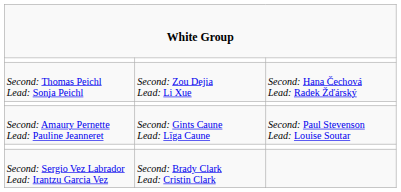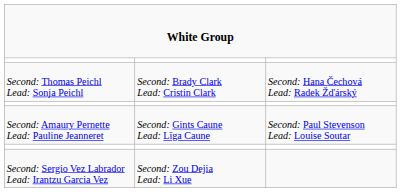(175, 87) Second: Zou Dejia Lead: Li Xue -> (180, 87) Second: Brady Clark Lead: Cristin Clark
(180, 174) Second: Brady Clark Lead: Cristin Clark -> (175, 174) Second: Zou Dejia Lead: Li Xue
